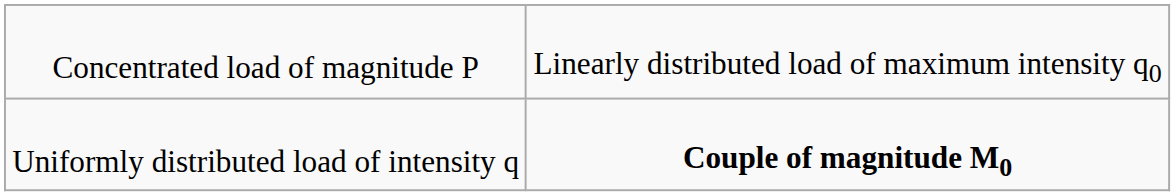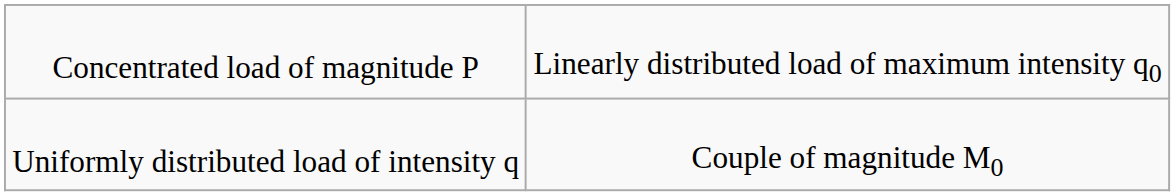(848, 161) bold -> (848, 161) normal
